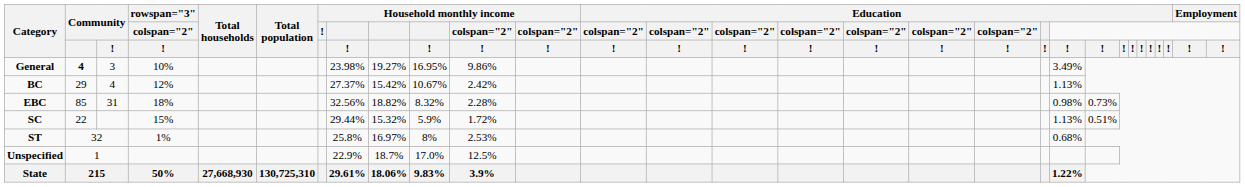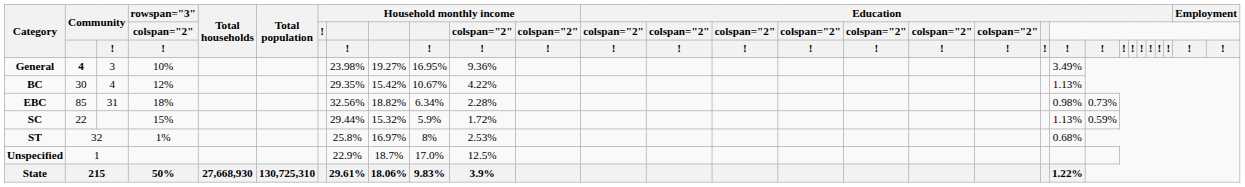(482, 66) 9.86% -> (482, 66) 9.36%
(81, 84) 29 -> (81, 84) 30
(347, 84) 27.37% -> (347, 84) 29.35%
(482, 84) 2.42% -> (482, 84) 4.22%
(429, 102) 8.32% -> (429, 102) 6.34%
(1102, 119) 0.51% -> (1102, 119) 0.59%
